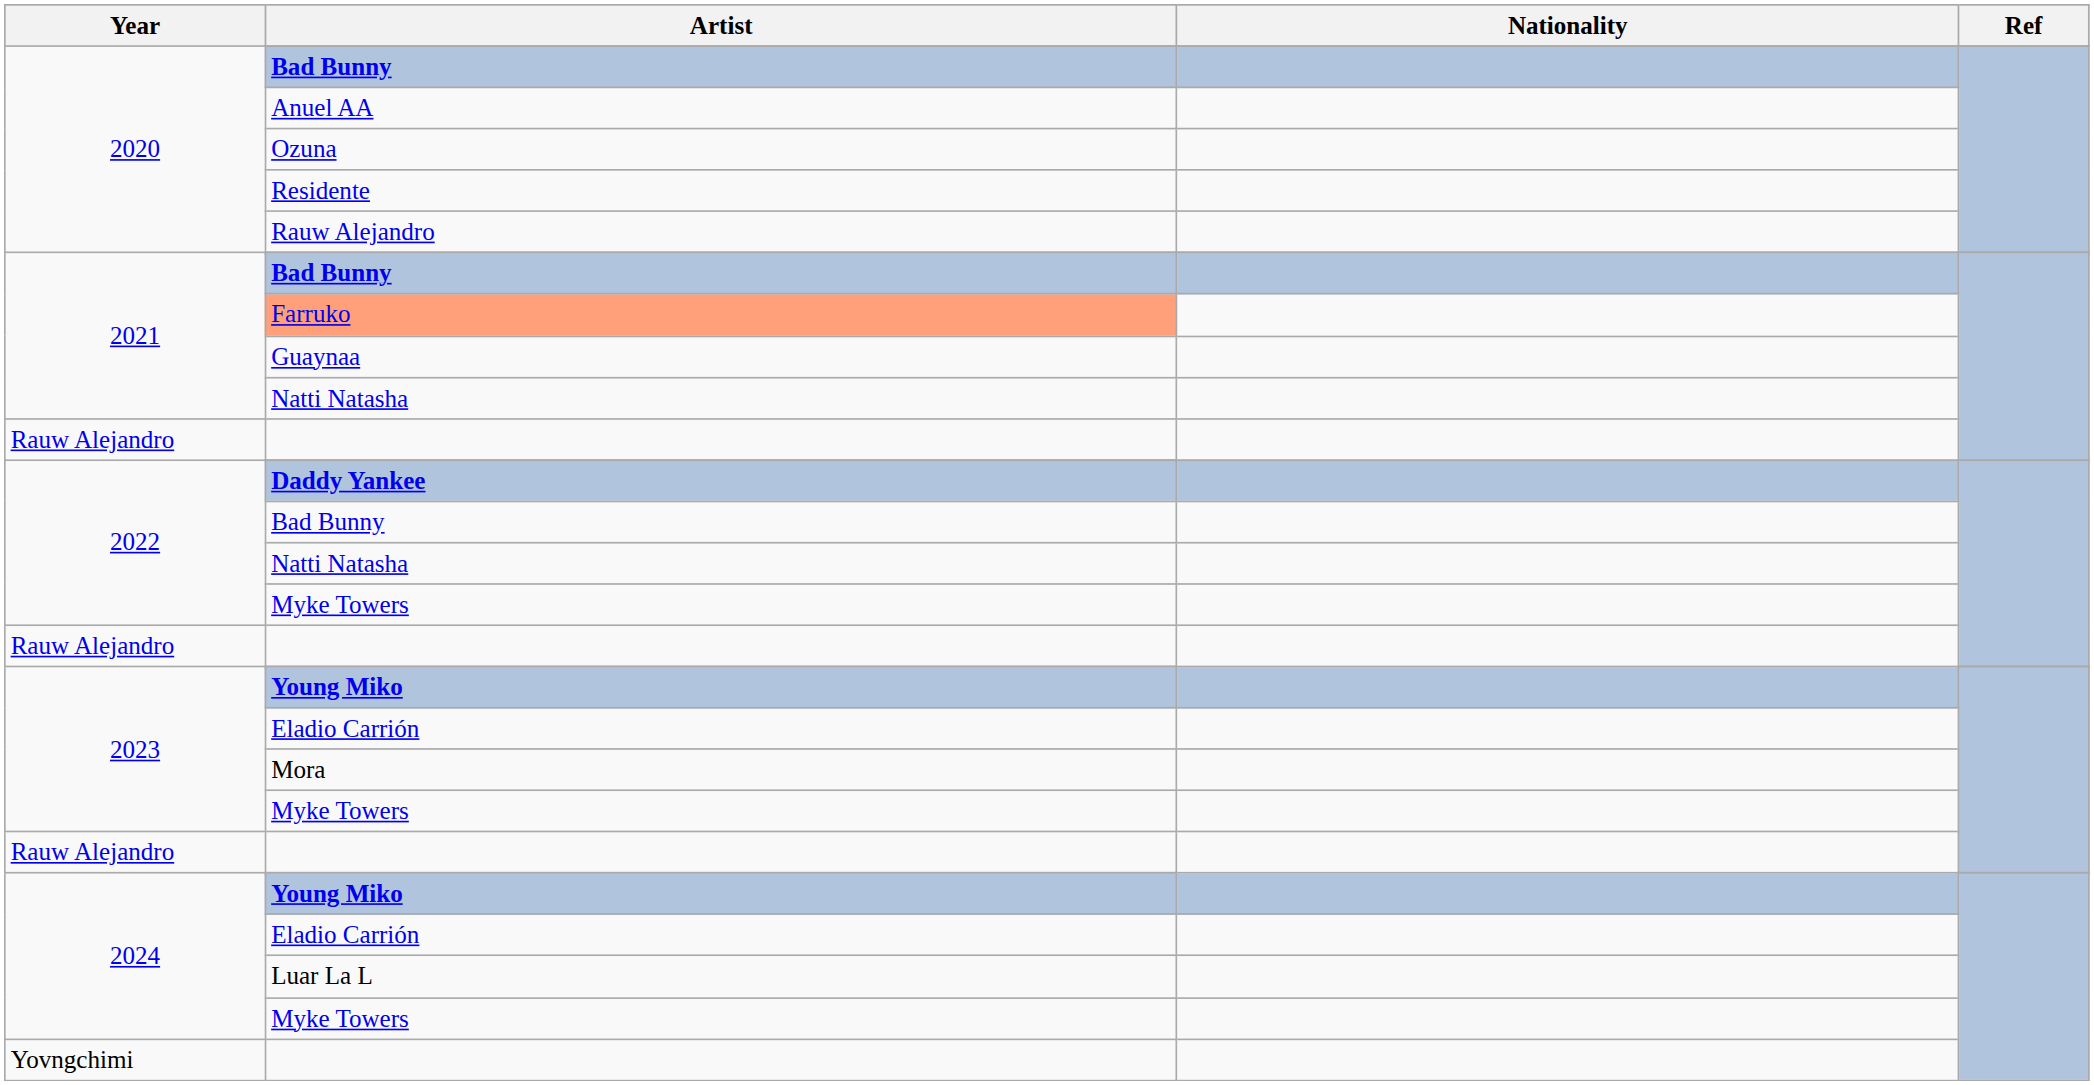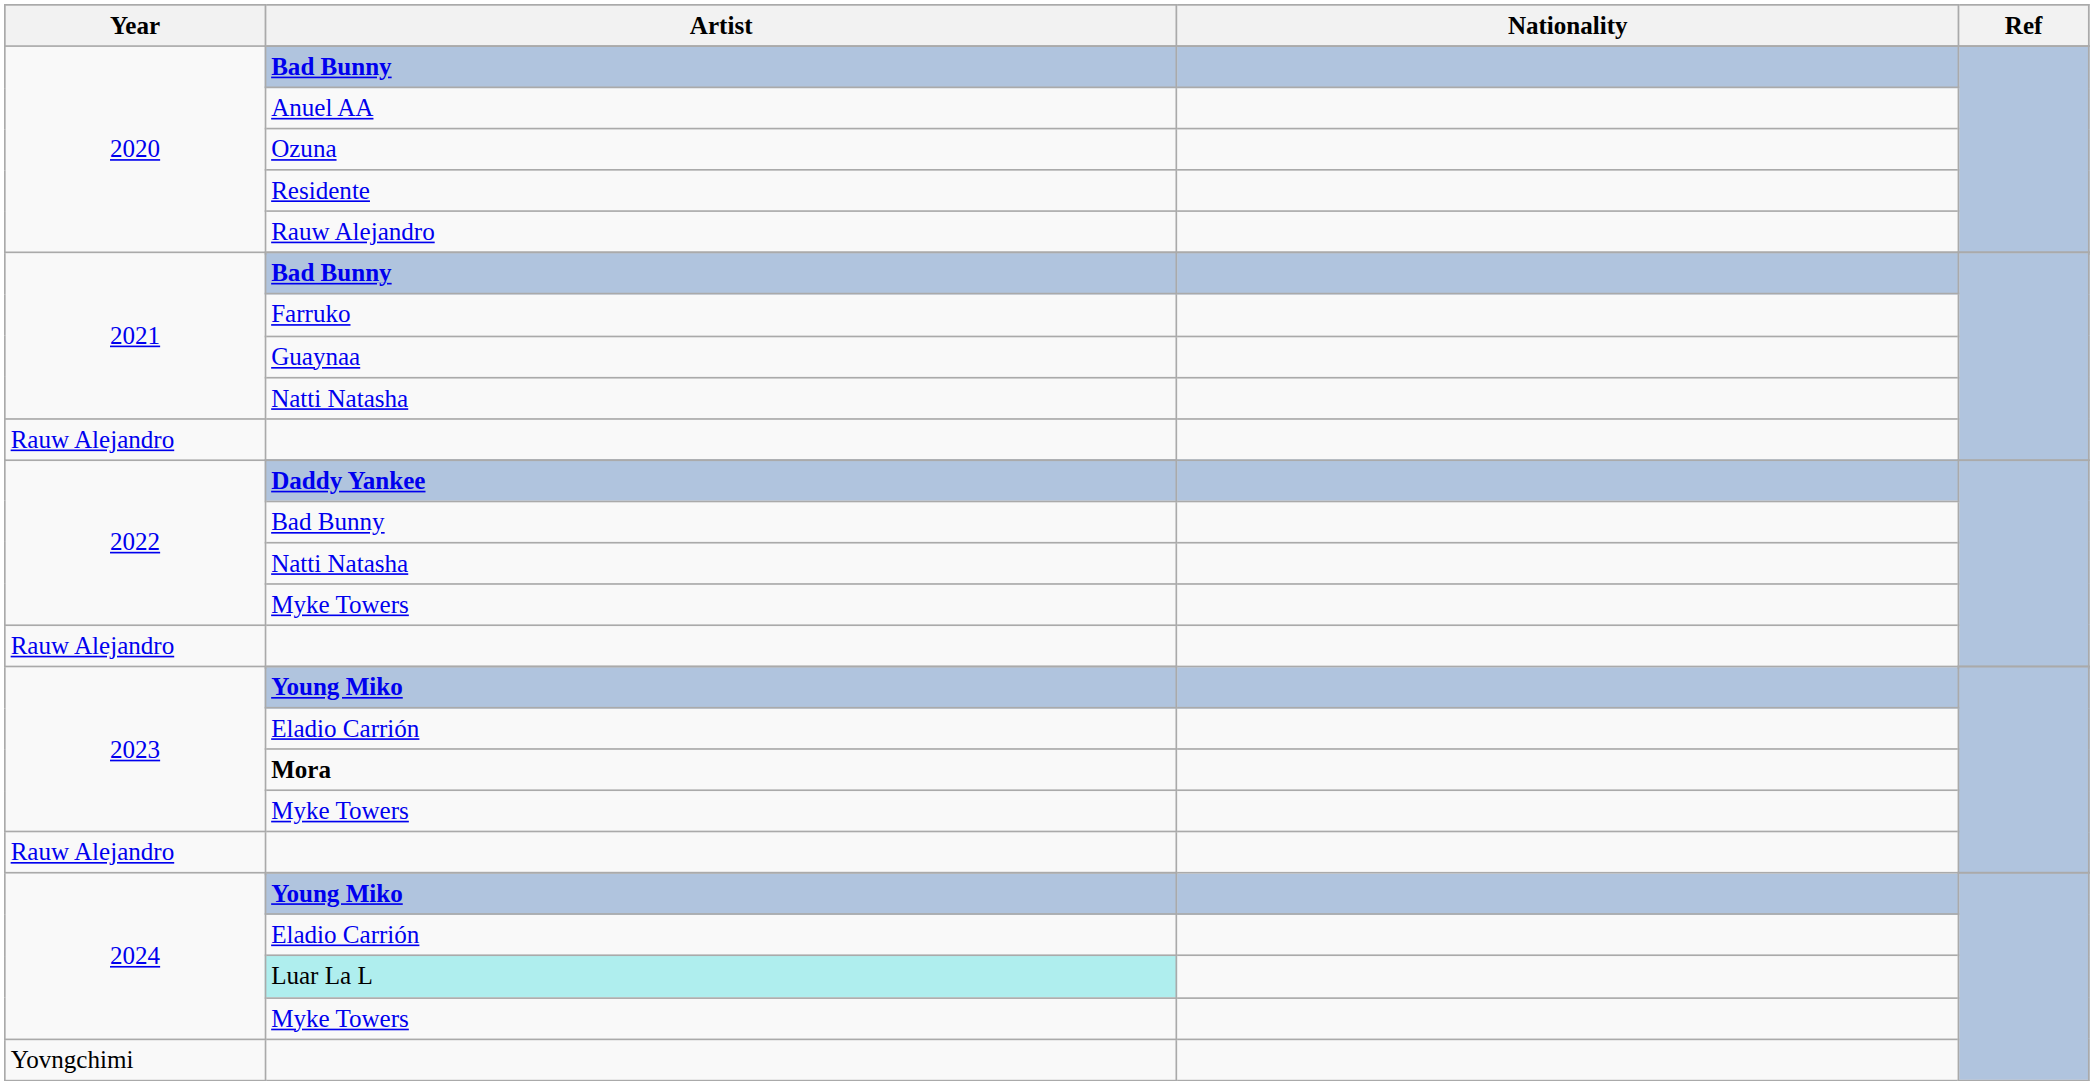(311, 314) lightsalmon background -> (311, 314) no background
(298, 769) normal -> (301, 769) bold
(322, 976) no background -> (322, 976) paleturquoise background
